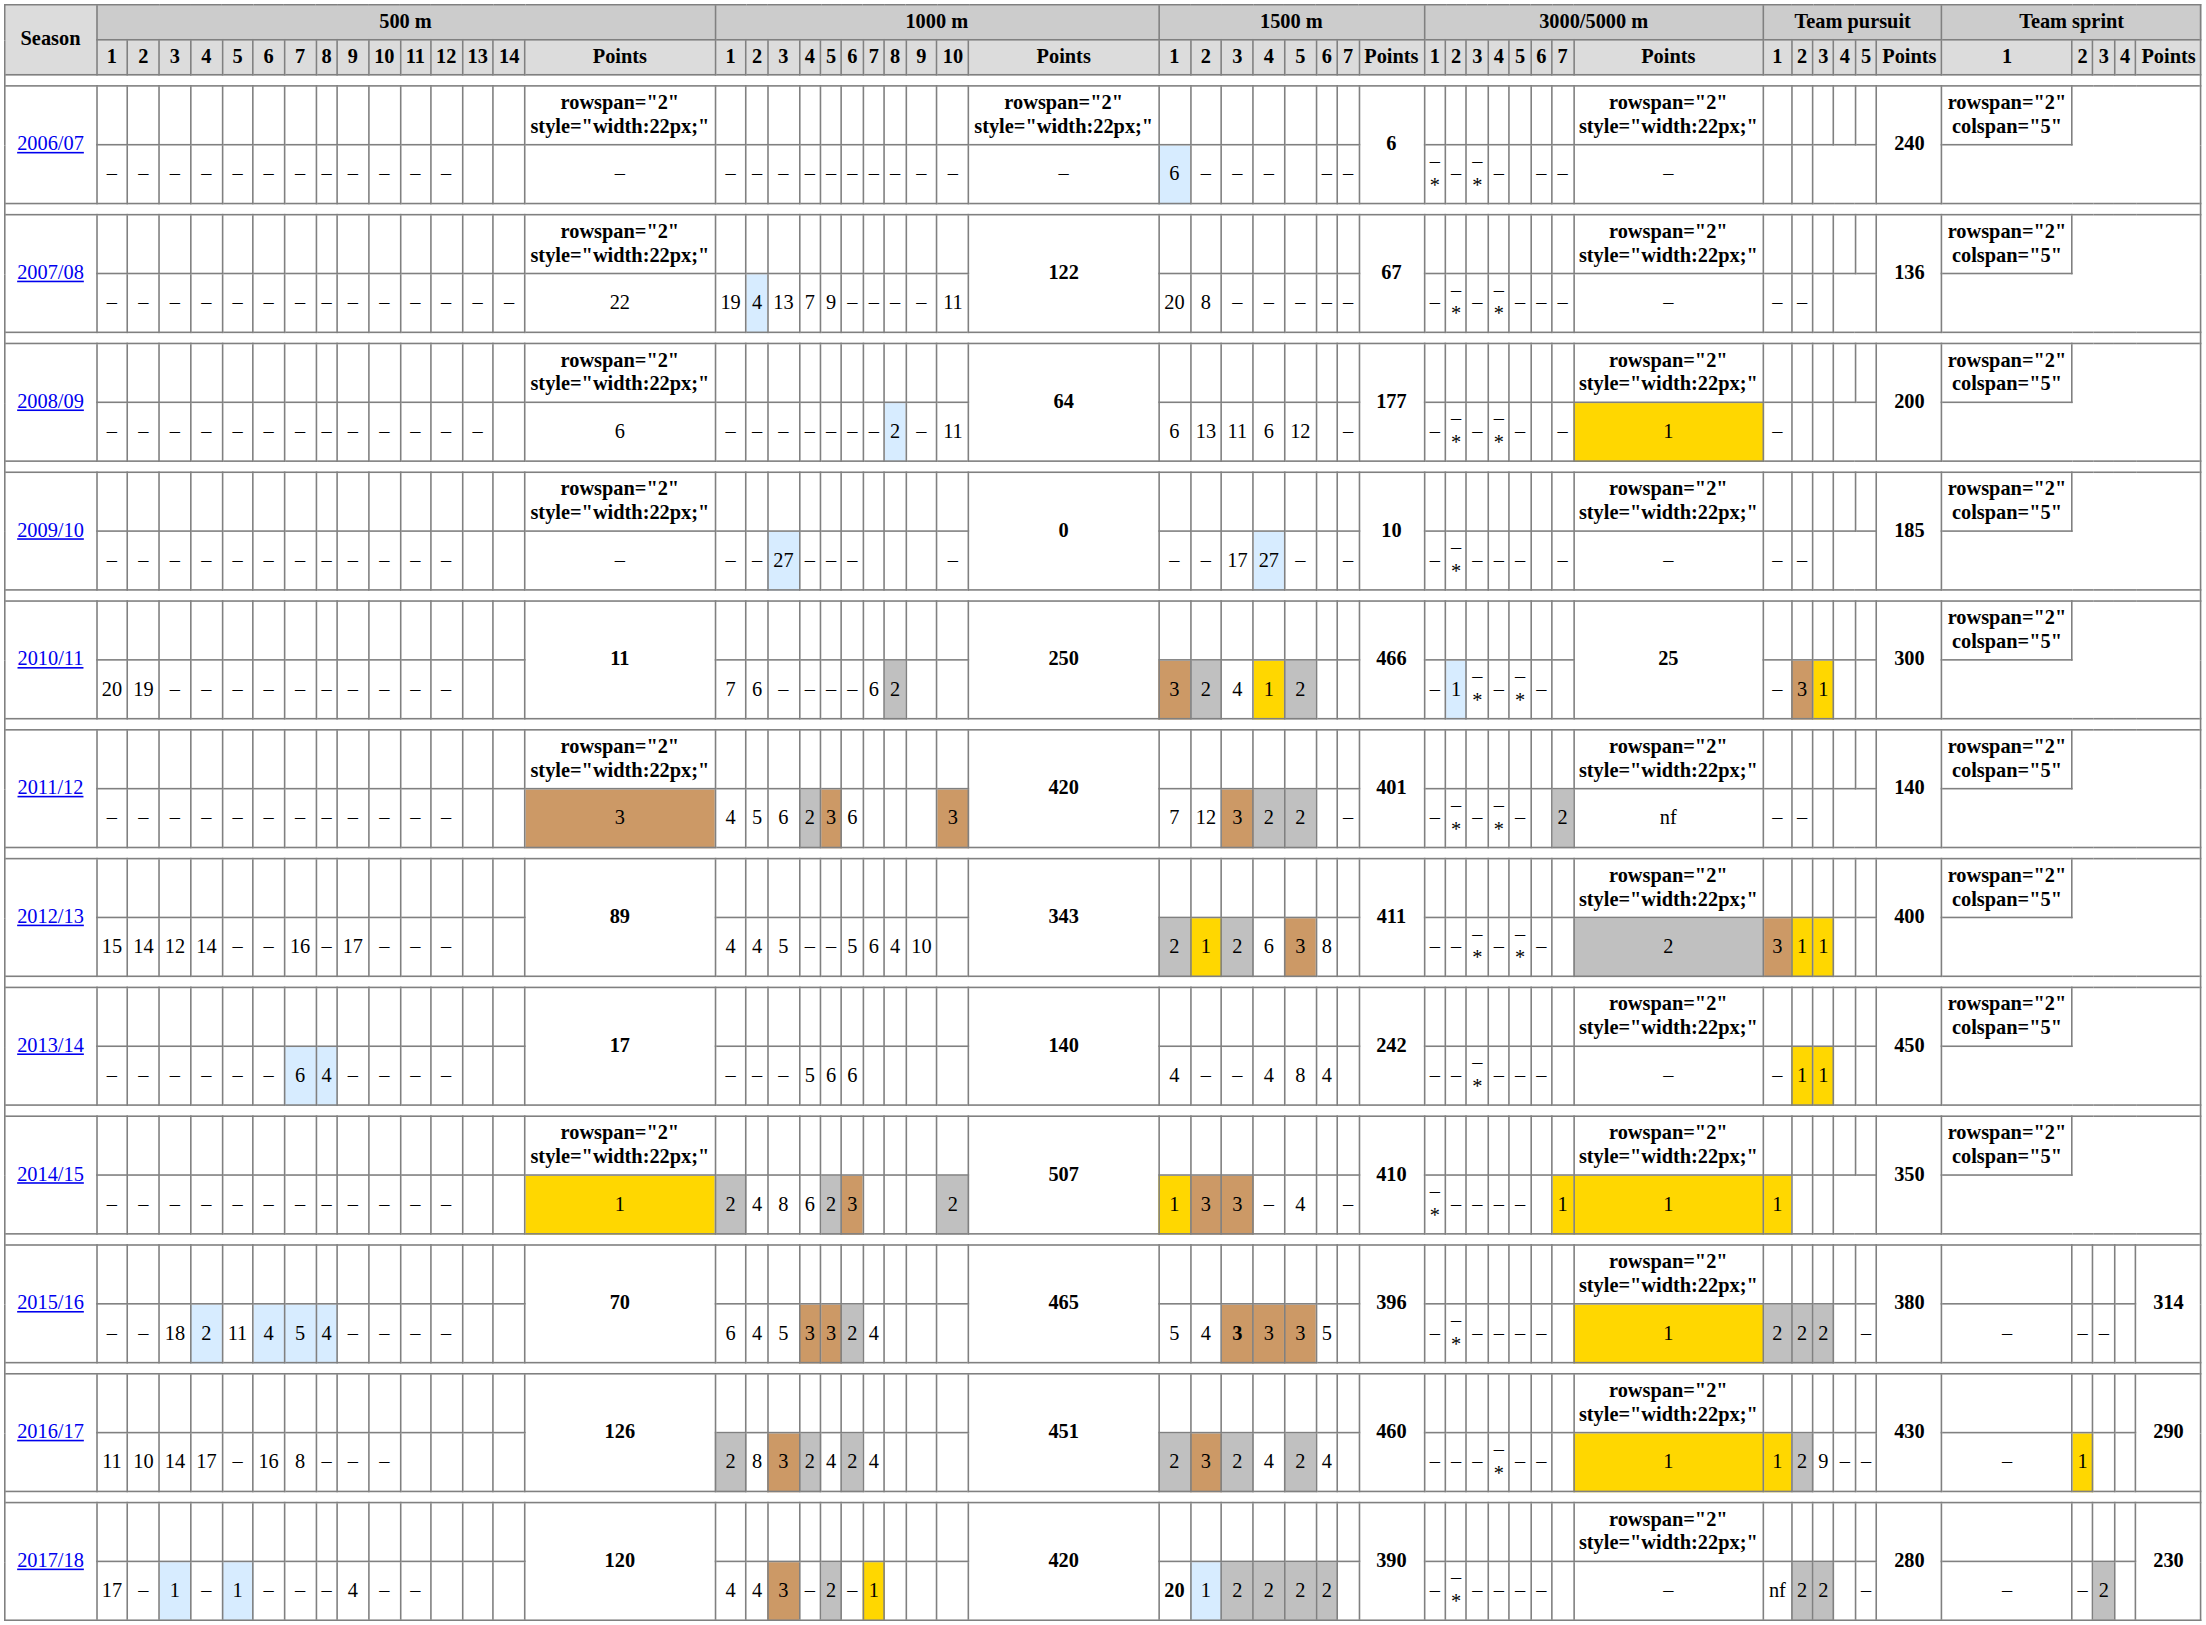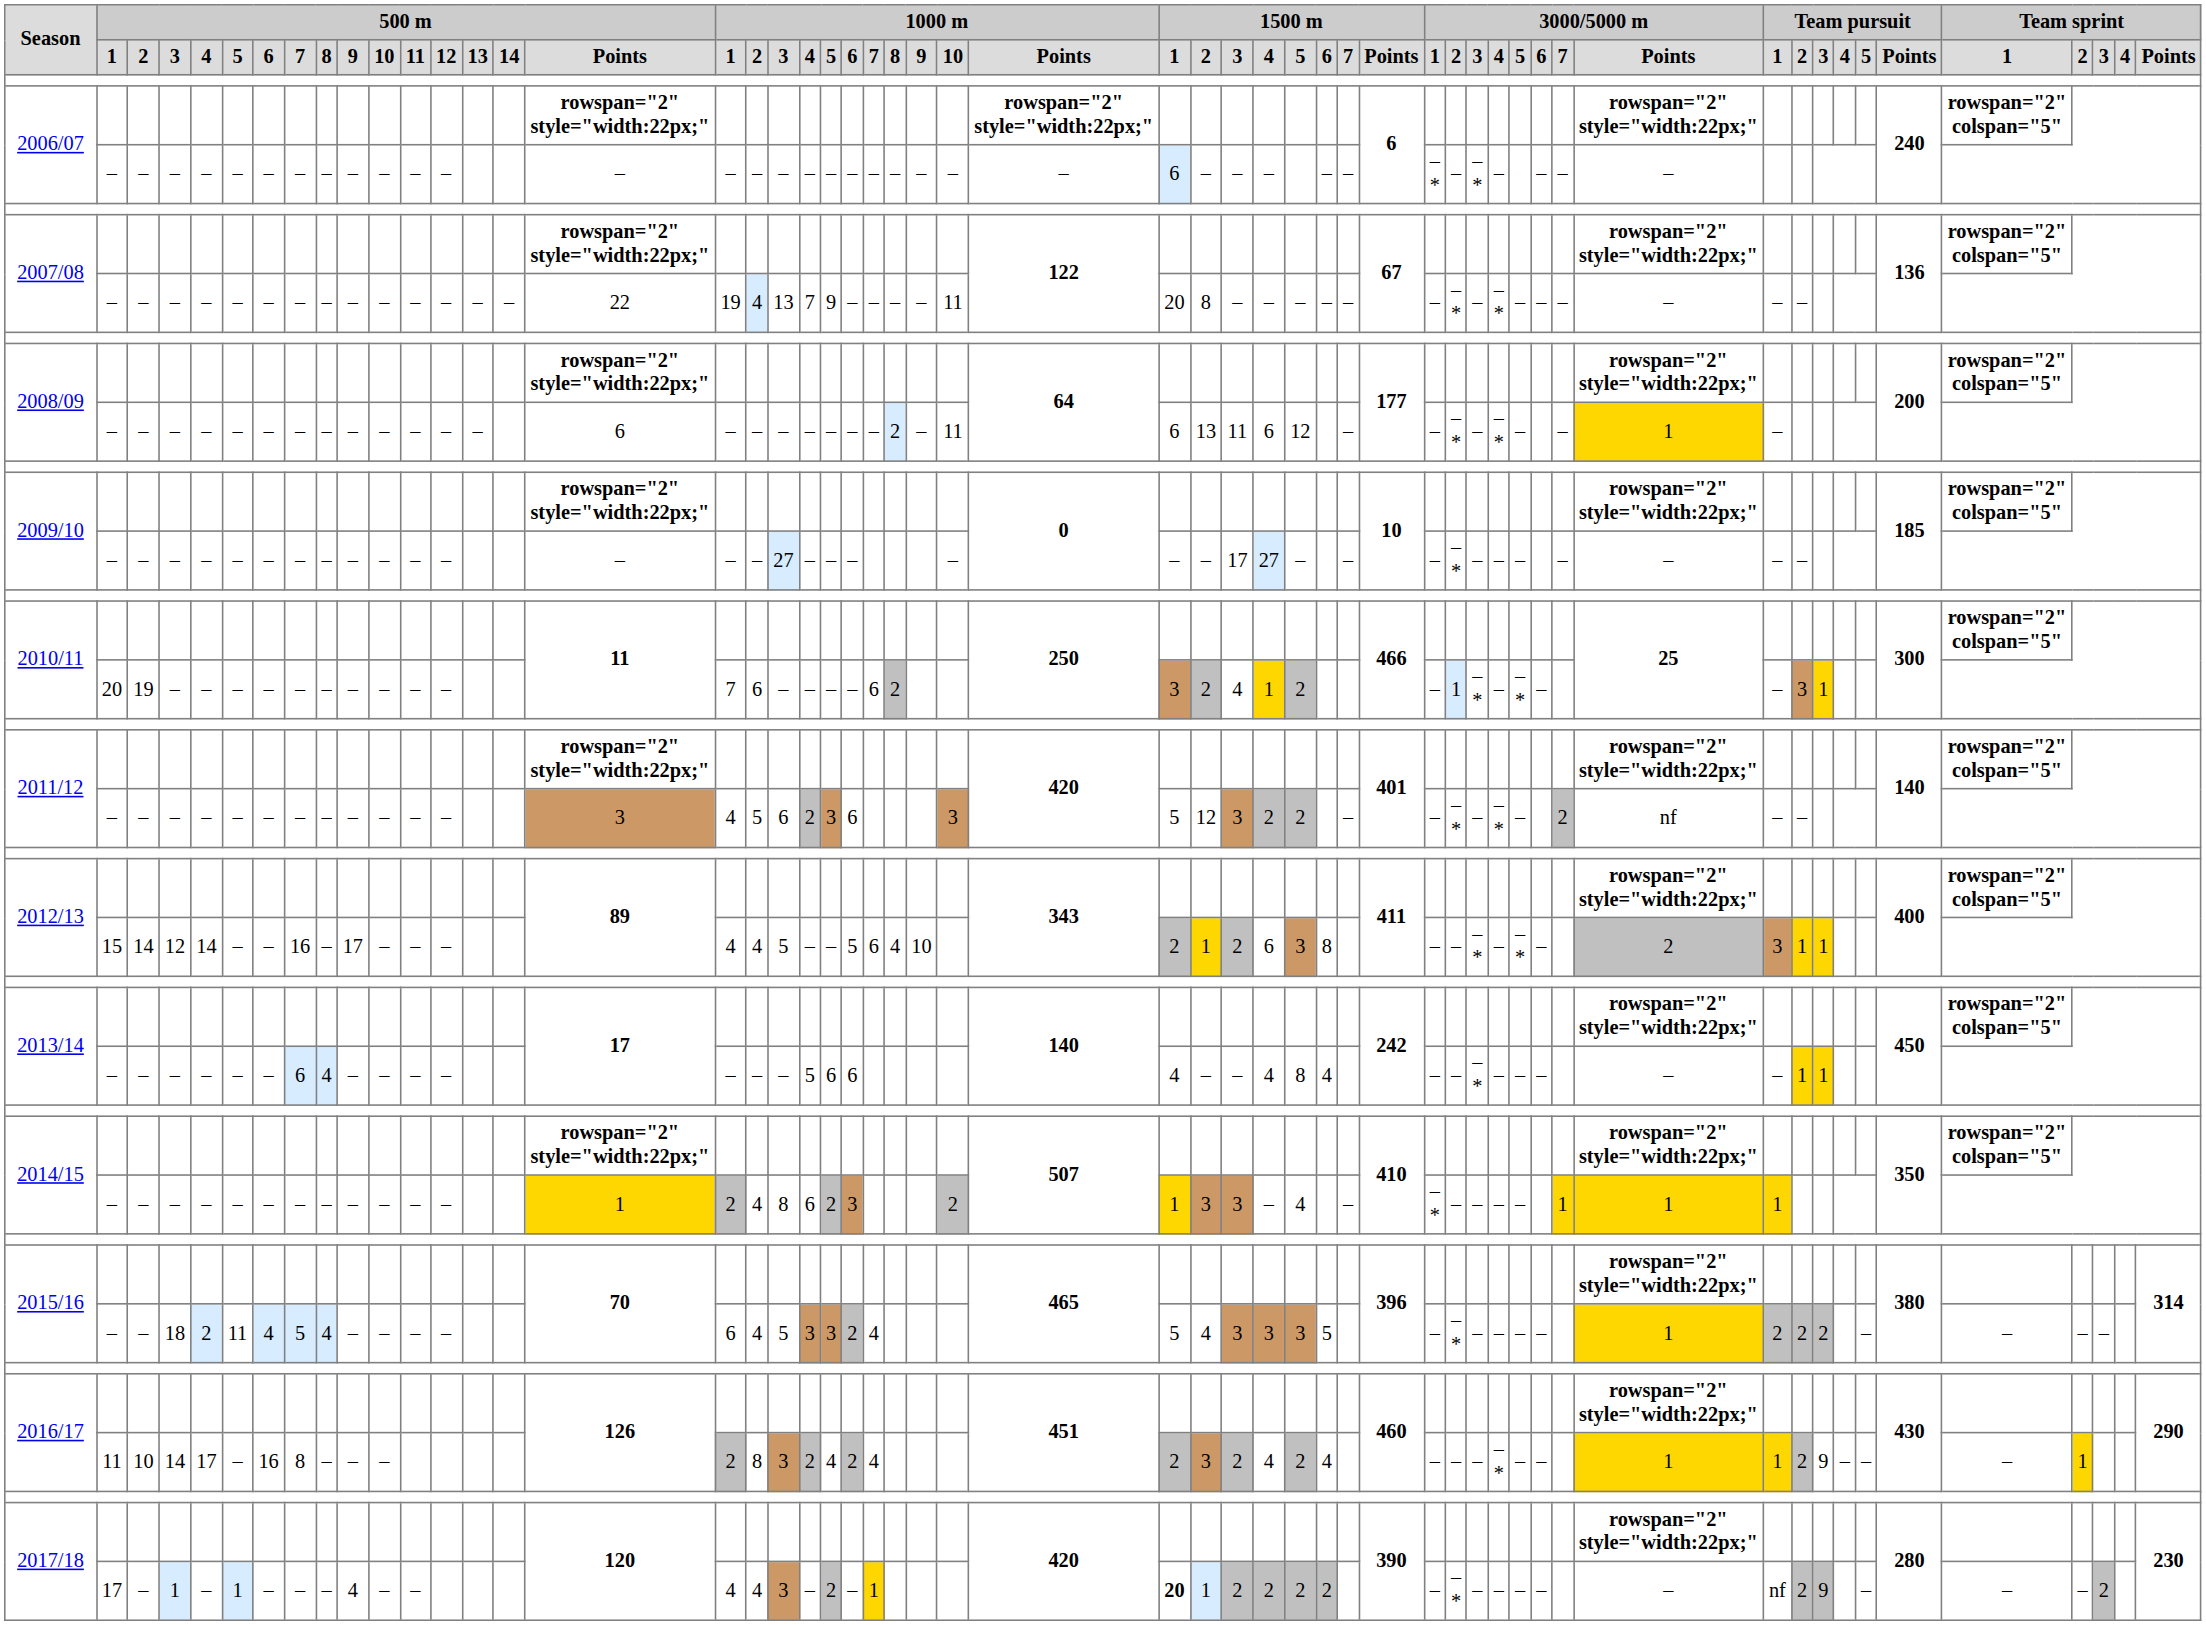(1174, 817) 7 -> (1174, 817) 5
(1237, 1332) bold -> (1237, 1332) normal
(1823, 1590) 2 -> (1823, 1590) 9
